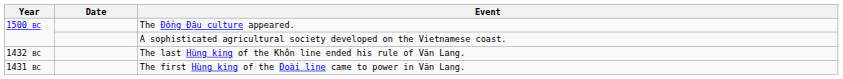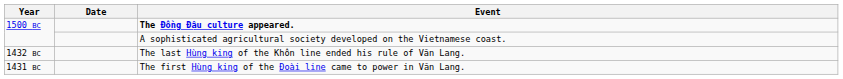(217, 25) normal -> (217, 25) bold
